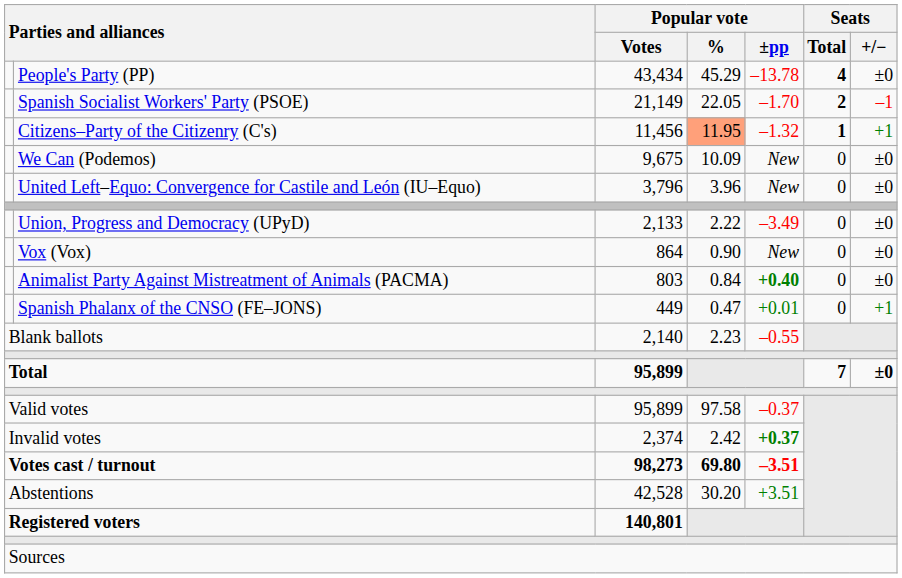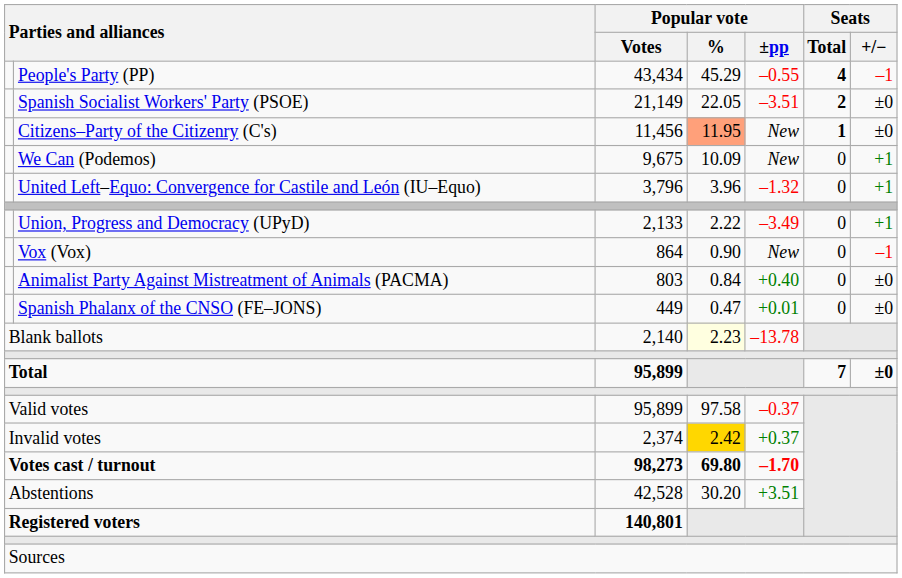(775, 74) –13.78 -> (779, 74) –0.55
(884, 74) ±0 -> (884, 74) –1
(779, 103) –1.70 -> (779, 103) –3.51
(884, 103) –1 -> (884, 103) ±0
(779, 131) –1.32 -> (783, 131) New
(884, 131) +1 -> (884, 131) ±0
(884, 159) ±0 -> (884, 159) +1
(783, 187) New -> (779, 187) –1.32
(884, 187) ±0 -> (884, 187) +1
(884, 223) ±0 -> (884, 223) +1
(884, 252) ±0 -> (884, 252) –1
(779, 280) bold -> (779, 280) normal
(884, 308) +1 -> (884, 308) ±0
(725, 336) no background -> (725, 336) lightyellow background
(779, 336) –0.55 -> (775, 336) –13.78
(725, 437) no background -> (725, 437) gold background
(779, 437) bold -> (779, 437) normal
(779, 465) –3.51 -> (779, 465) –1.70
